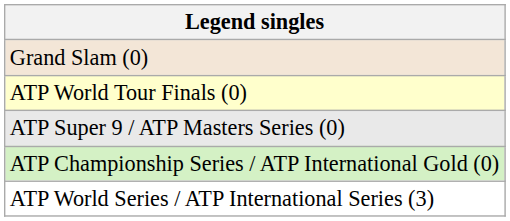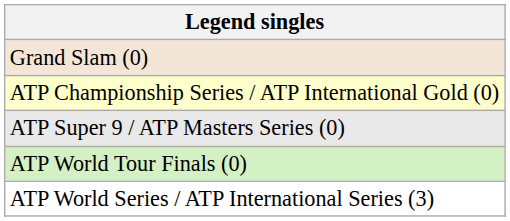(128, 92) ATP World Tour Finals (0) -> (255, 92) ATP Championship Series / ATP International Gold (0)
(255, 163) ATP Championship Series / ATP International Gold (0) -> (128, 163) ATP World Tour Finals (0)
